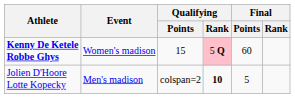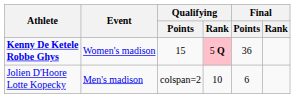(247, 51) 60 -> (247, 51) 36
(217, 79) bold -> (217, 79) normal
(247, 79) 5 -> (247, 79) 6
